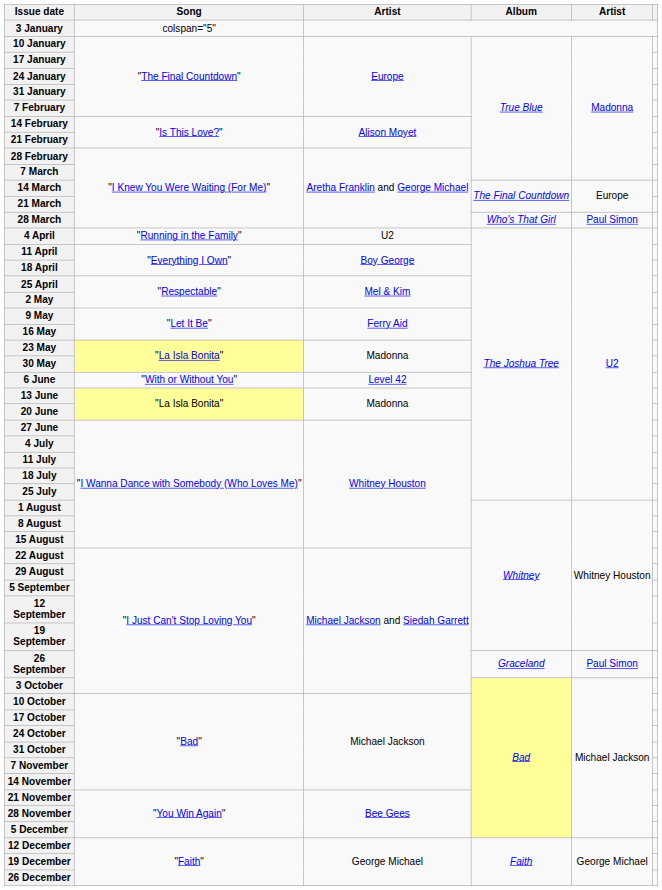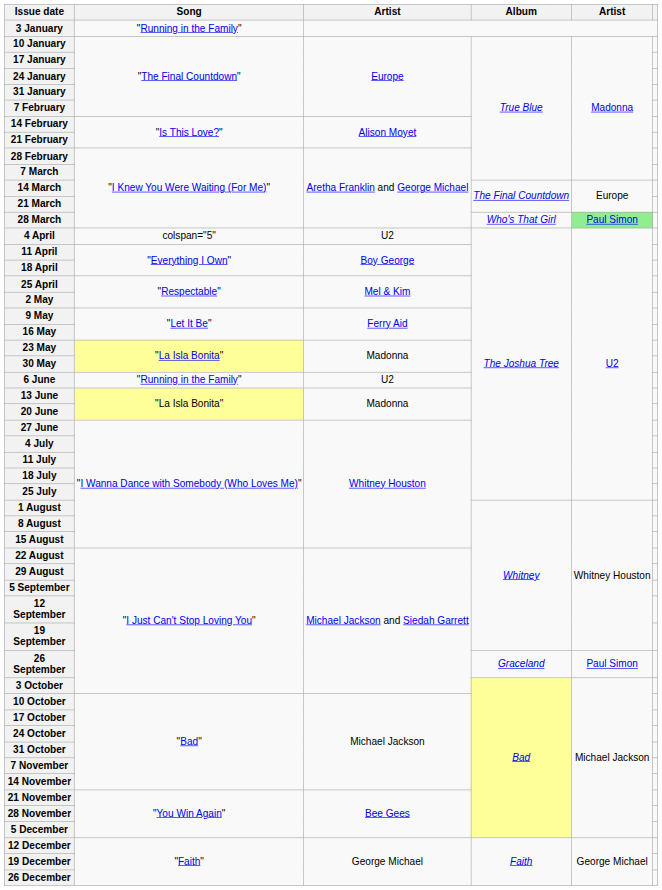(189, 28) colspan="5" -> (189, 28) "Running in the Family"
(612, 220) no background -> (612, 220) lightgreen background
(189, 236) "Running in the Family" -> (189, 236) colspan="5"
(189, 380) "With or Without You" -> (189, 380) "Running in the Family"
(387, 380) Level 42 -> (387, 380) U2
